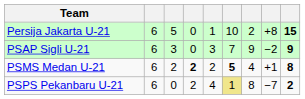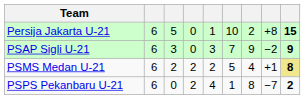(193, 67) bold -> (193, 67) normal
(232, 67) bold -> (232, 67) normal
(290, 67) no background -> (290, 67) khaki background
(232, 85) khaki background -> (232, 85) no background
